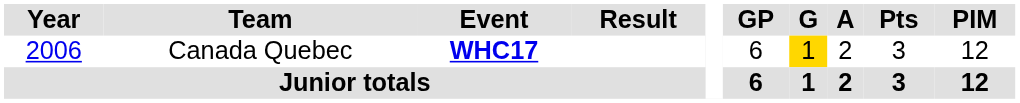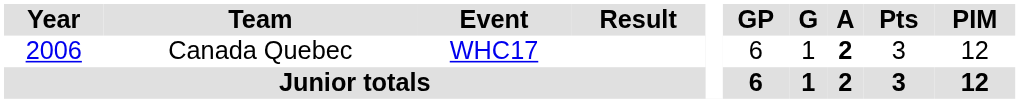(494, 51) bold -> (494, 51) normal
(808, 51) gold background -> (808, 51) no background
(845, 51) normal -> (845, 51) bold
